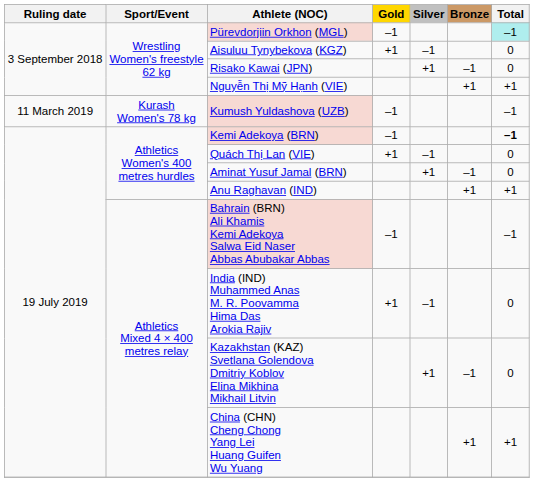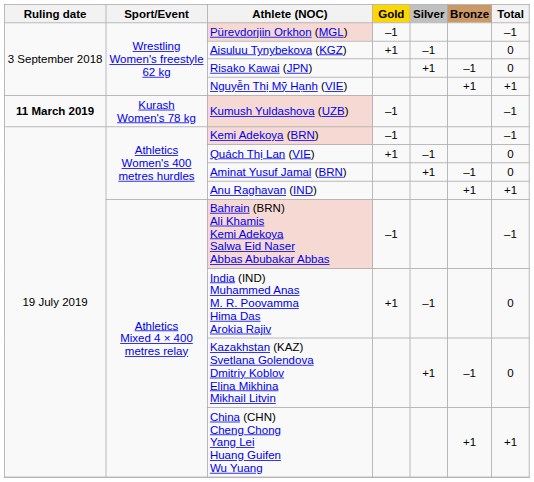(511, 32) paleturquoise background -> (511, 32) no background
(55, 111) normal -> (55, 111) bold
(511, 136) bold -> (511, 136) normal
